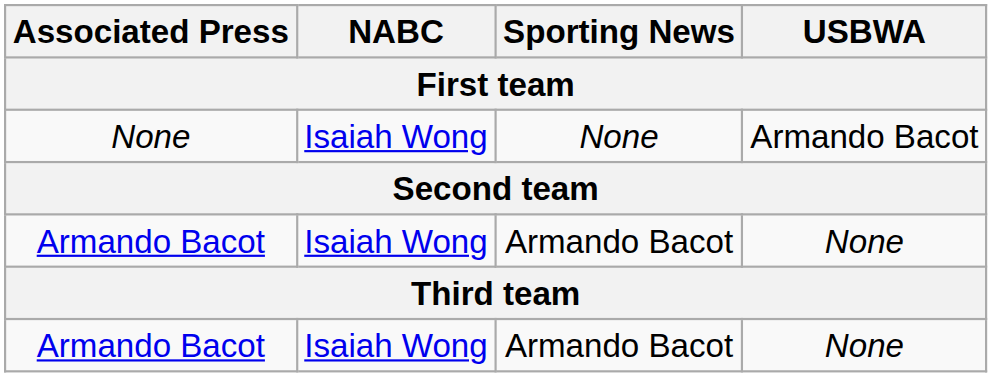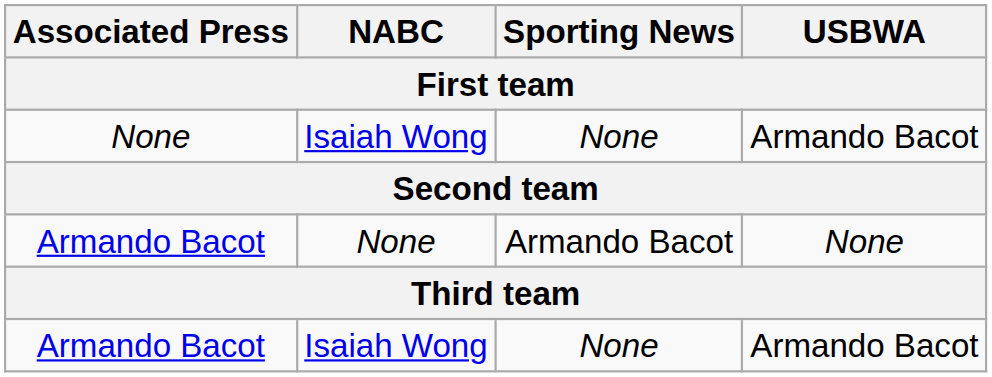(396, 241) Isaiah Wong -> (396, 241) None
(619, 346) Armando Bacot -> (619, 346) None
(864, 346) None -> (864, 346) Armando Bacot
